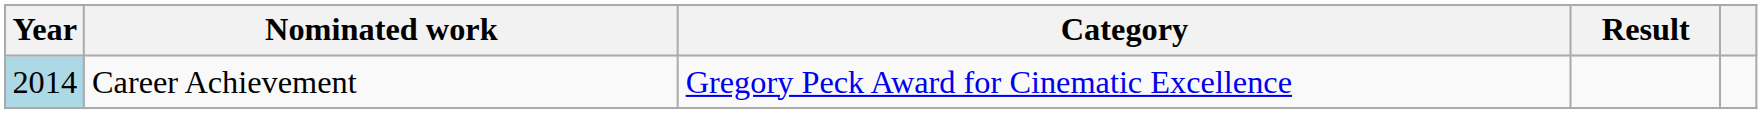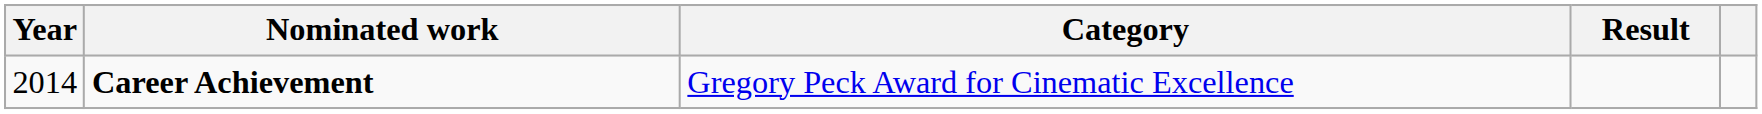(45, 81) lightblue background -> (45, 81) no background
(224, 81) normal -> (233, 81) bold
